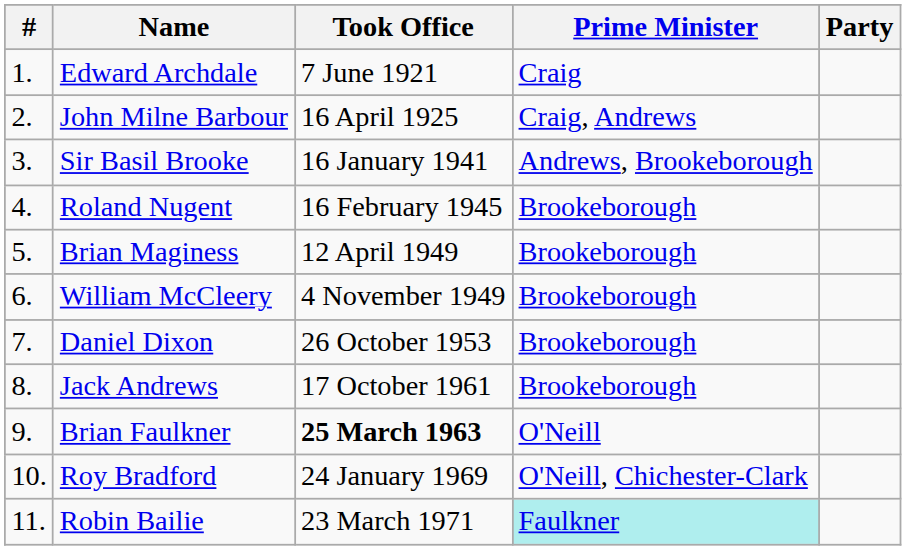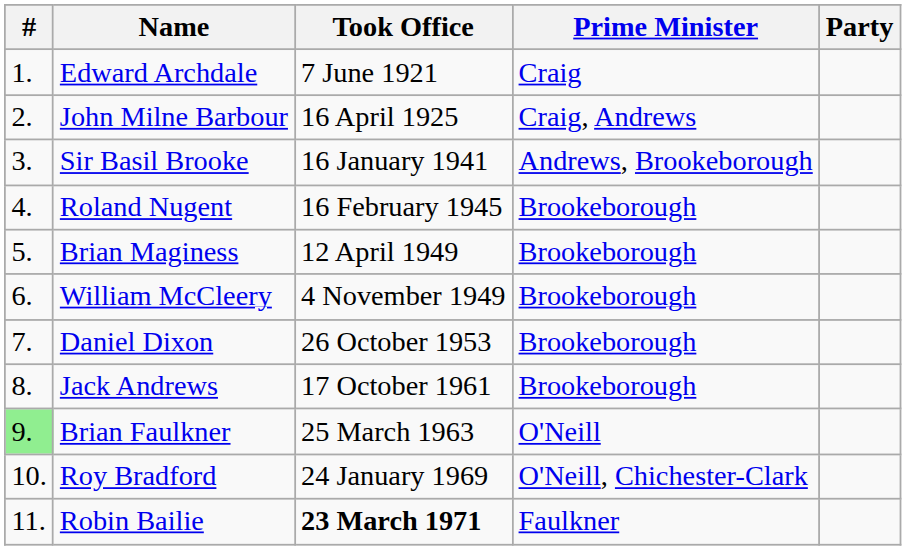(22, 431) no background -> (22, 431) lightgreen background
(391, 431) bold -> (388, 431) normal
(388, 521) normal -> (391, 521) bold
(569, 521) paleturquoise background -> (569, 521) no background
